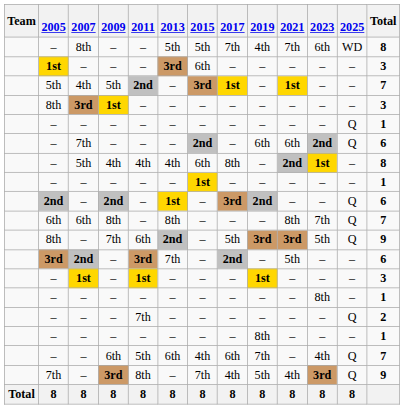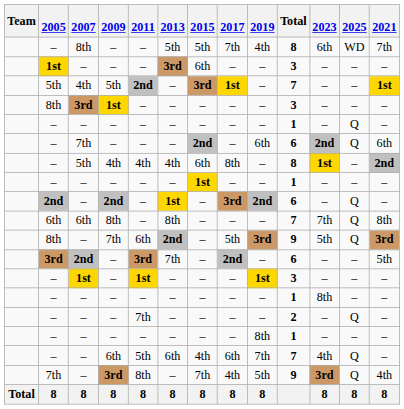columns swapped: (292, 27) <-> (383, 20)
